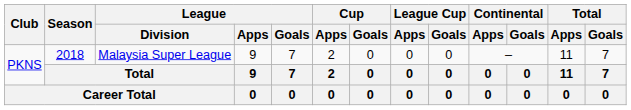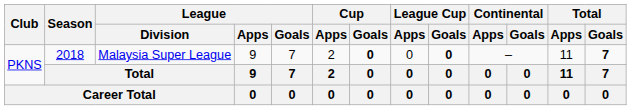(370, 54) normal -> (370, 54) bold
(449, 54) normal -> (449, 54) bold
(606, 54) normal -> (606, 54) bold
